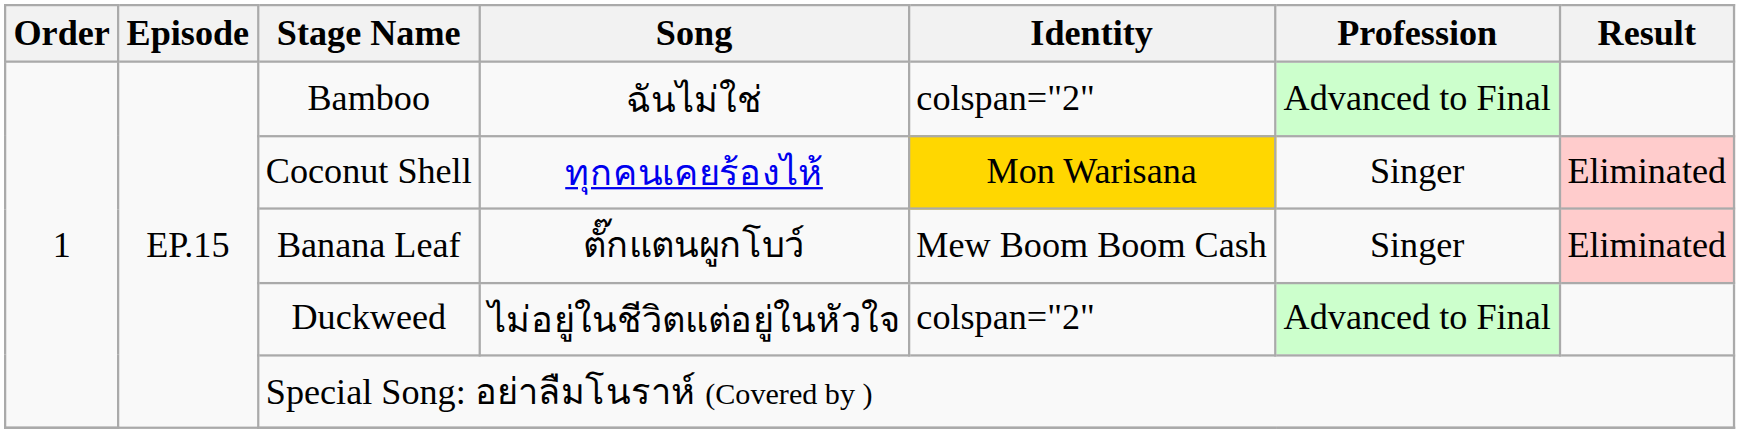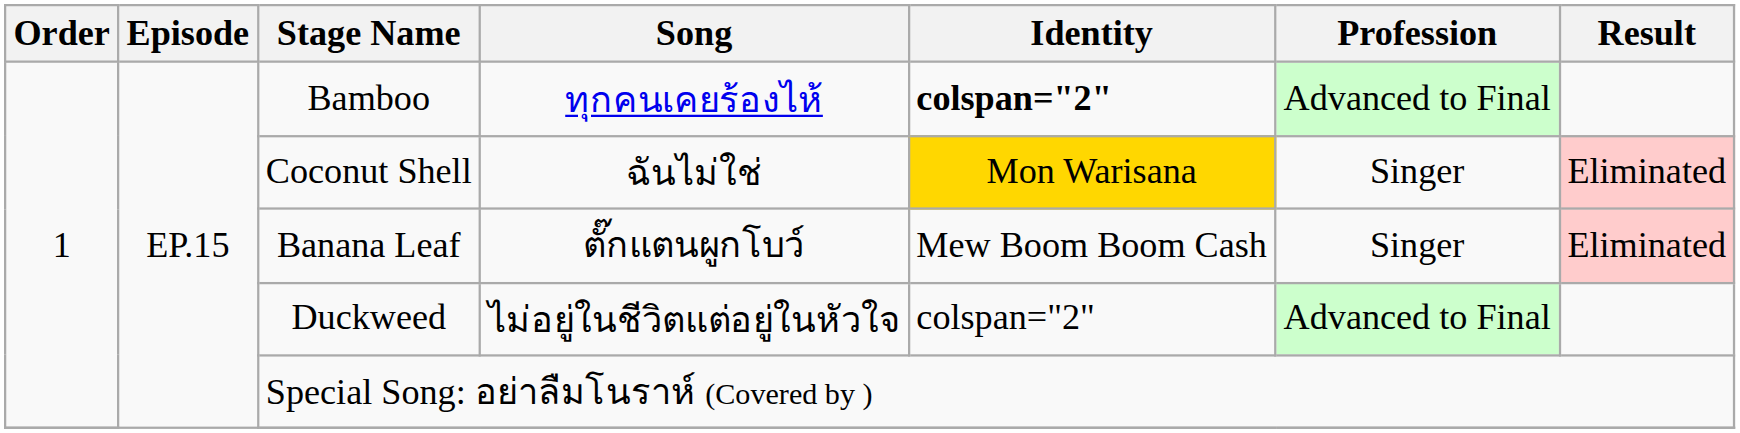(694, 99) ฉันไม่ใช่ -> (694, 99) ทุกคนเคยร้องไห้
(1006, 98) normal -> (1014, 98) bold
(694, 172) ทุกคนเคยร้องไห้ -> (694, 172) ฉันไม่ใช่
